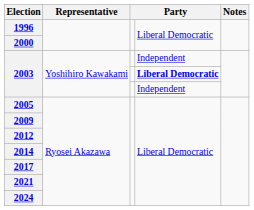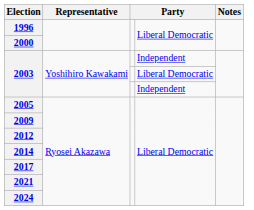(178, 74) bold -> (175, 74) normal
